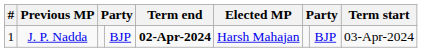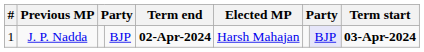(325, 36) no background -> (325, 36) lavender background
(379, 36) normal -> (380, 36) bold
